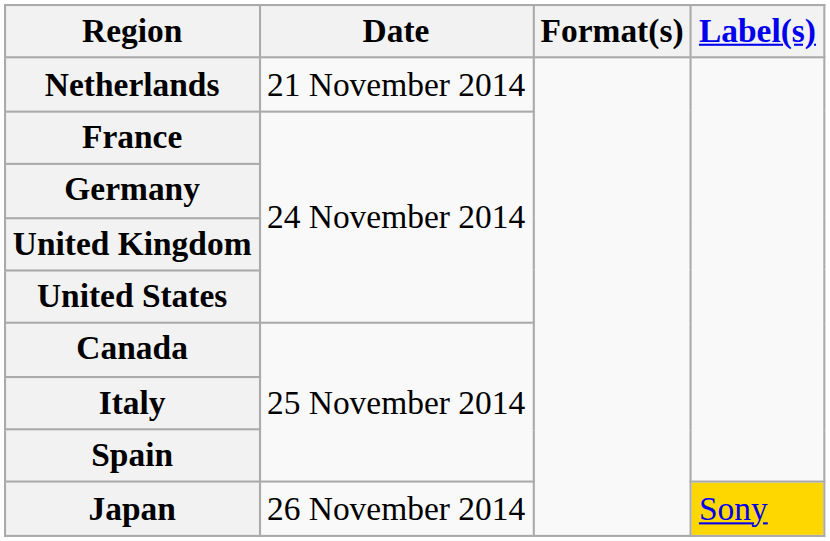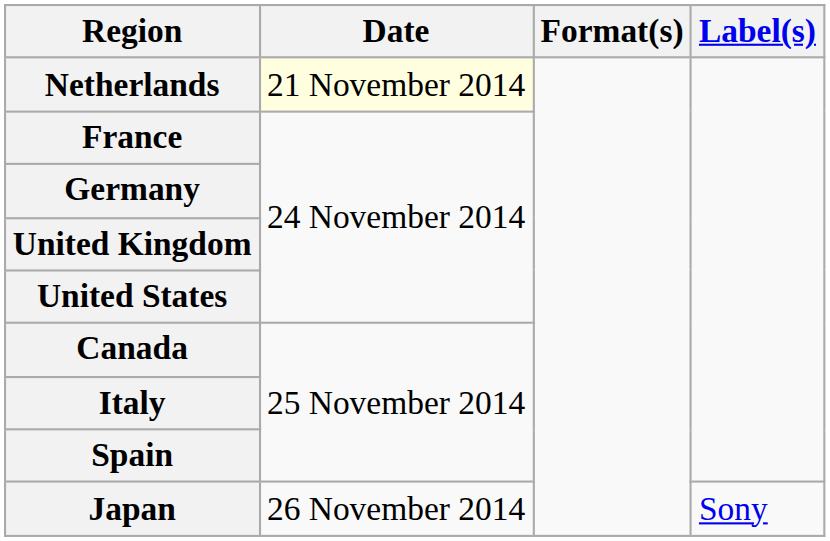(396, 84) no background -> (396, 84) lightyellow background
(733, 508) gold background -> (733, 508) no background
